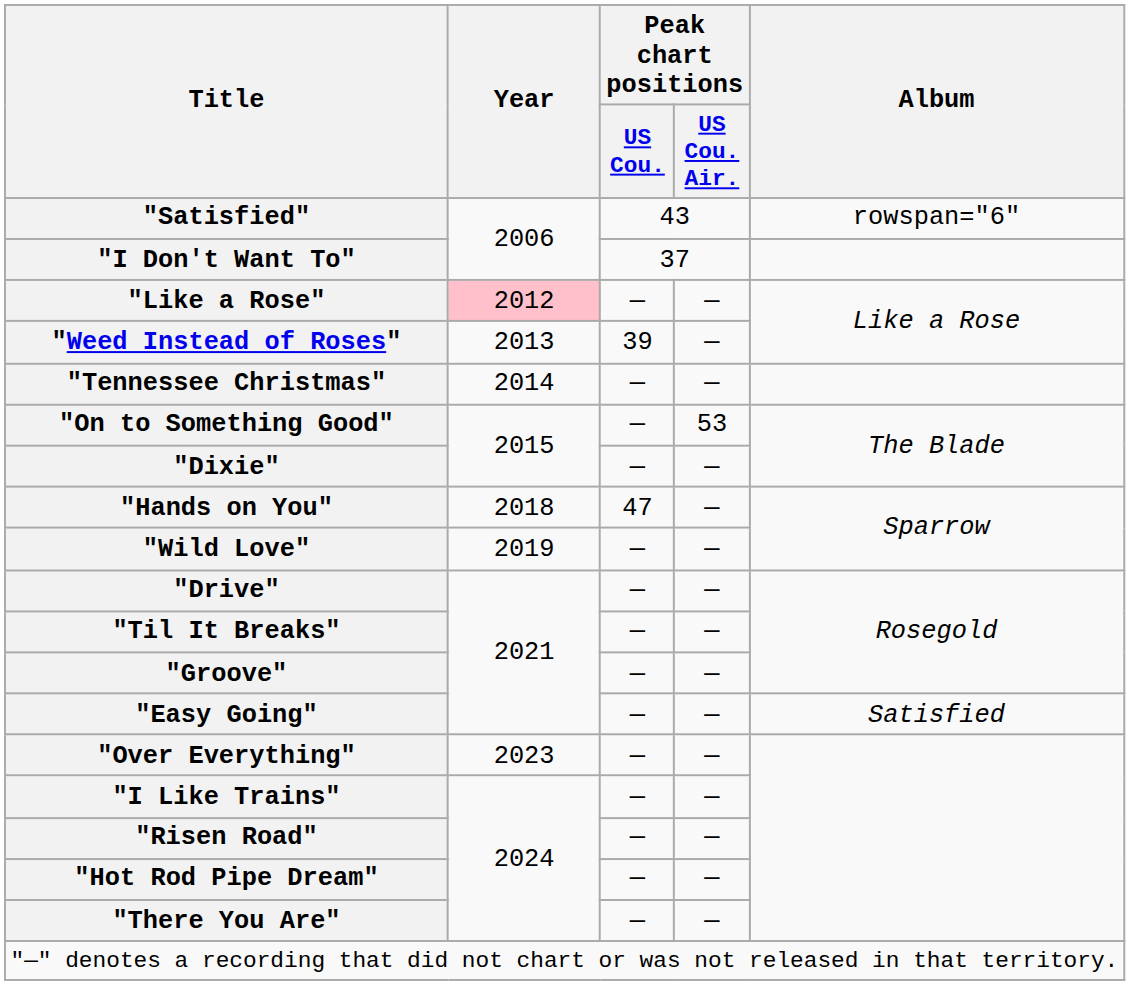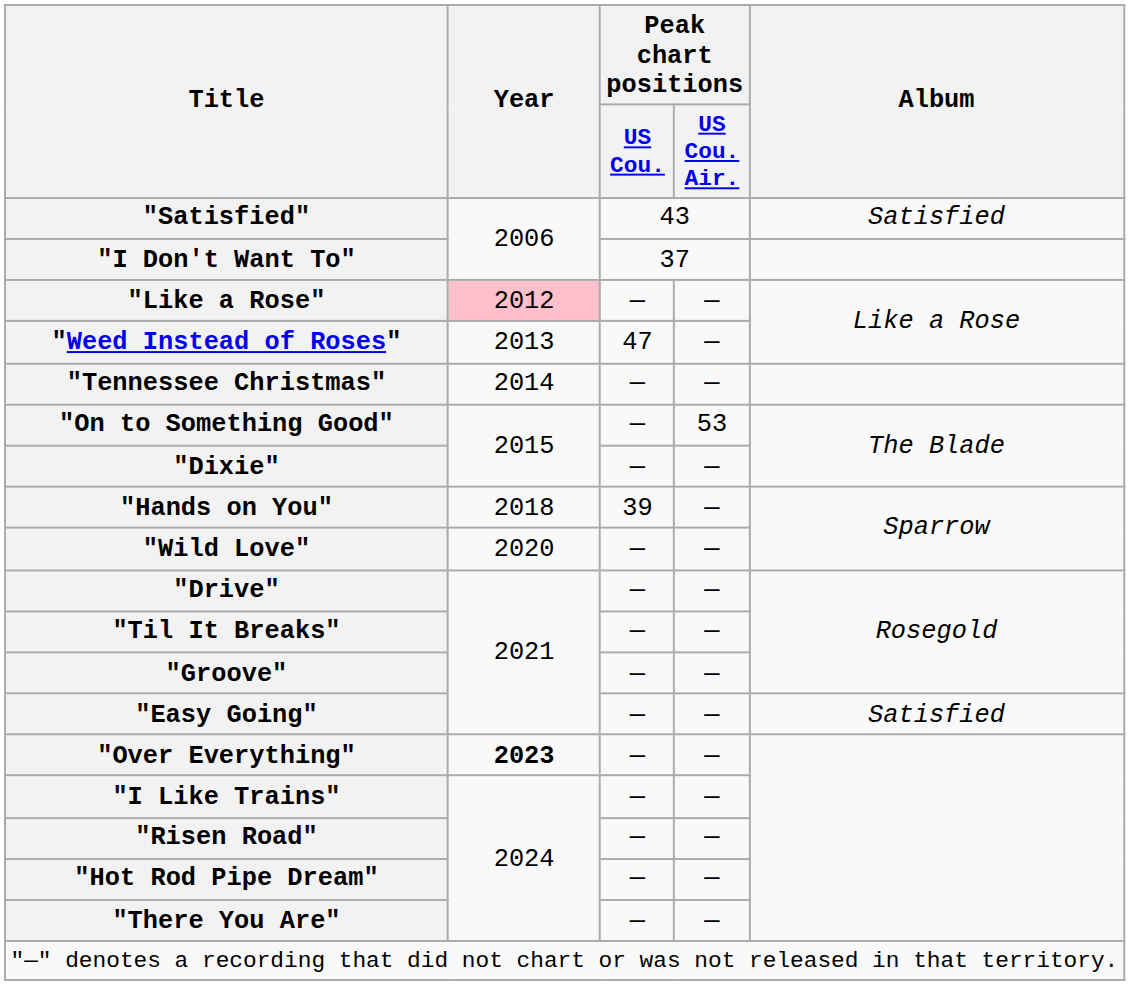(937, 218) rowspan="6" -> (936, 218) Satisfied
(637, 342) 39 -> (637, 342) 47
(637, 508) 47 -> (637, 508) 39
(524, 549) 2019 -> (524, 549) 2020
(524, 755) normal -> (524, 755) bold
